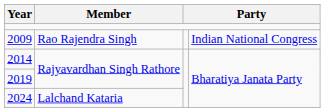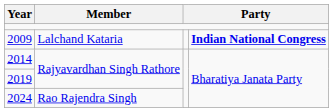(87, 39) Rao Rajendra Singh -> (80, 39) Lalchand Kataria
(254, 39) normal -> (259, 39) bold
(80, 98) Lalchand Kataria -> (87, 98) Rao Rajendra Singh
